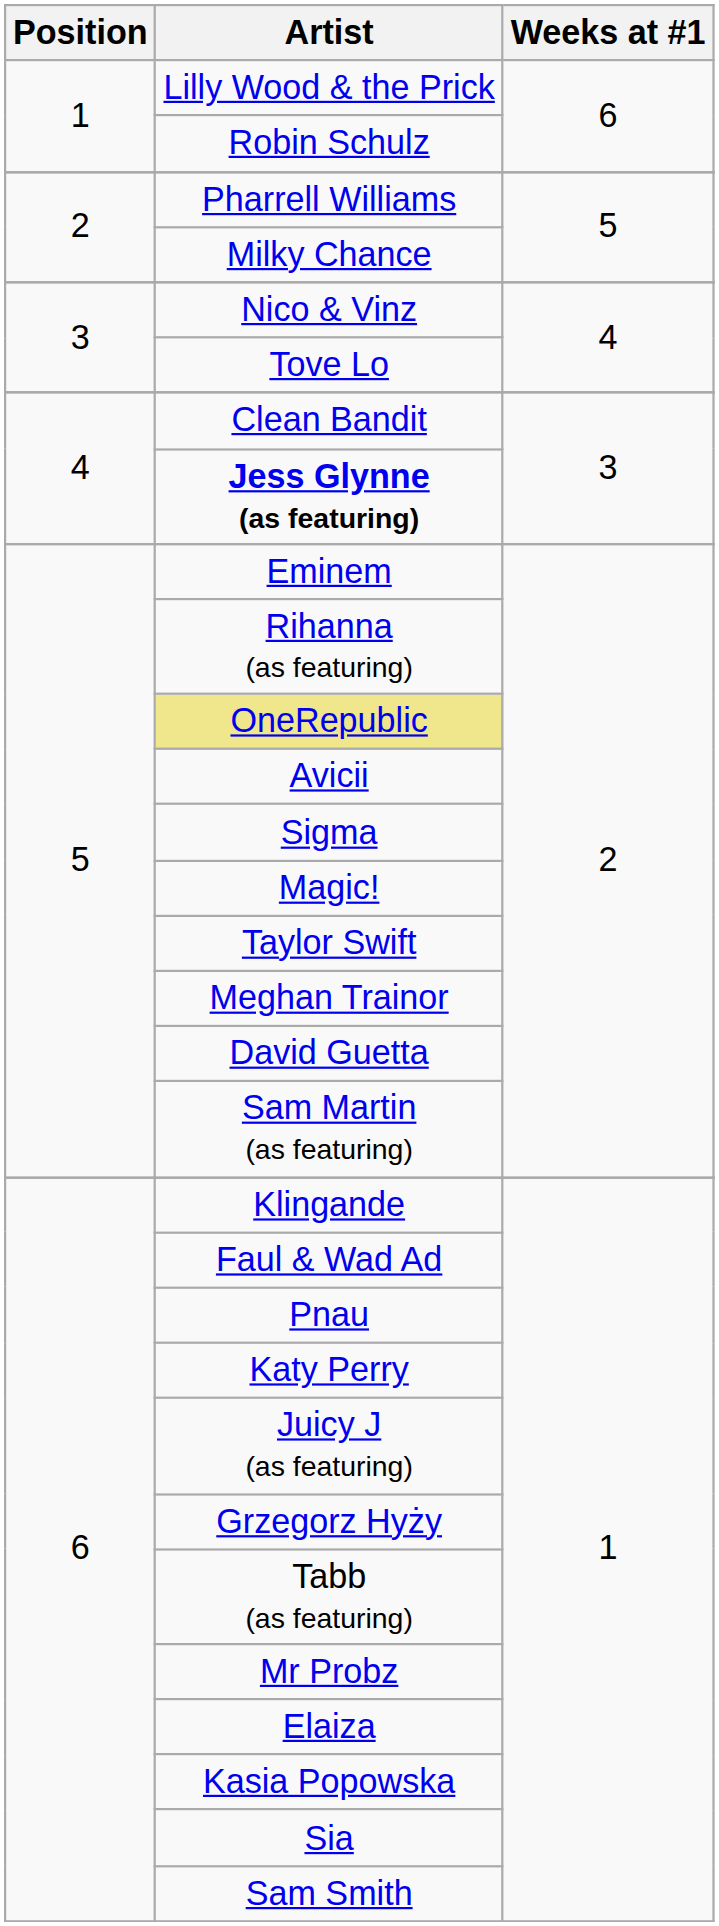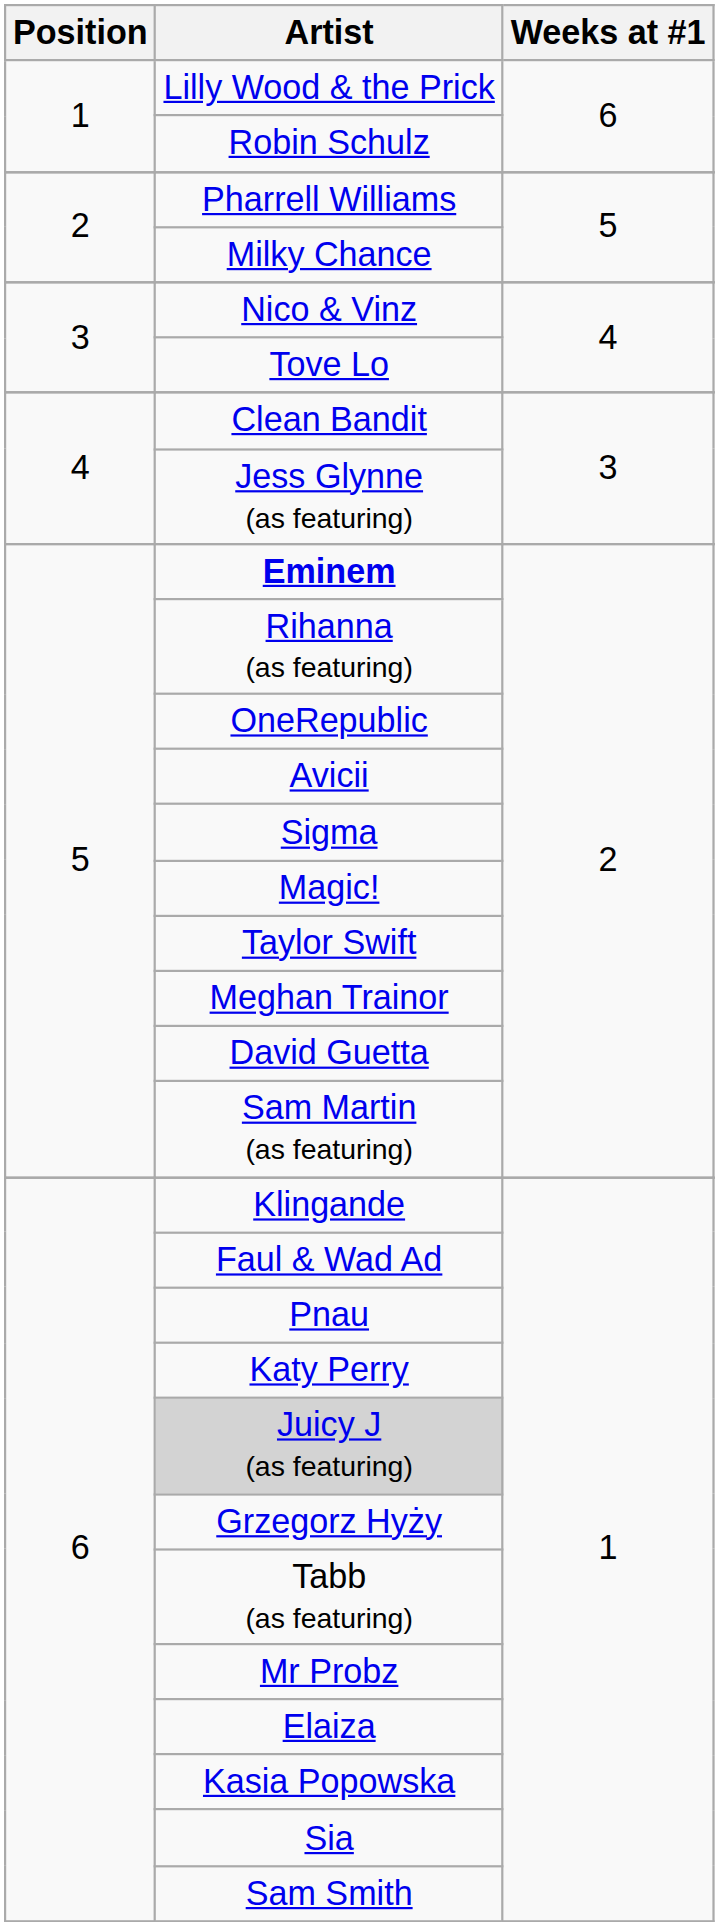(329, 494) bold -> (329, 494) normal
(329, 570) normal -> (329, 570) bold
(329, 720) khaki background -> (329, 720) no background
(329, 1444) no background -> (329, 1444) lightgrey background
